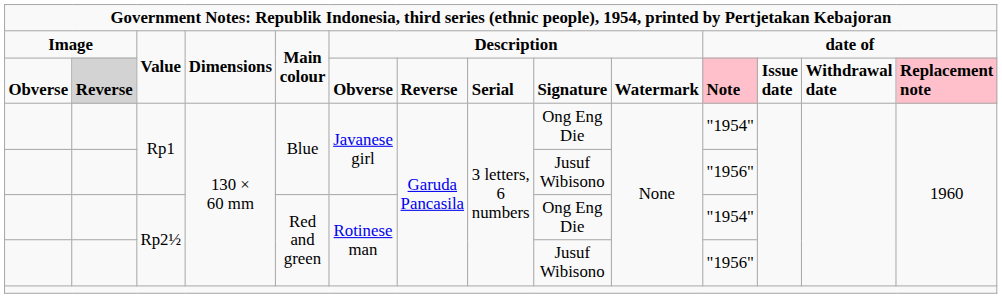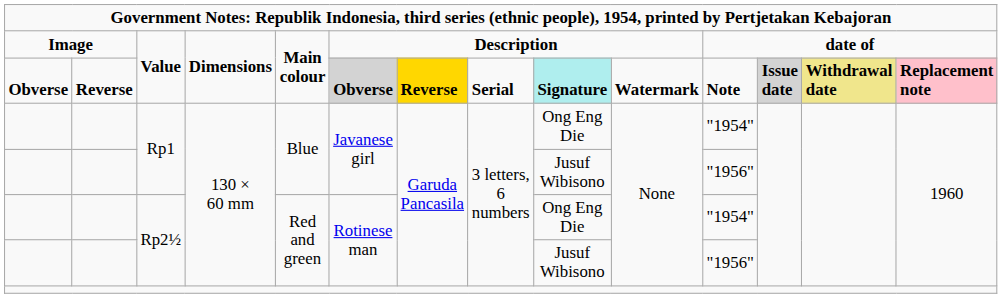(104, 90) lightgrey background -> (104, 90) no background
(363, 90) no background -> (363, 90) lightgrey background
(429, 90) no background -> (429, 90) gold background
(572, 90) no background -> (572, 90) paleturquoise background
(723, 90) pink background -> (723, 90) no background
(780, 80) no background -> (780, 80) lightgrey background
(849, 80) no background -> (849, 80) khaki background
